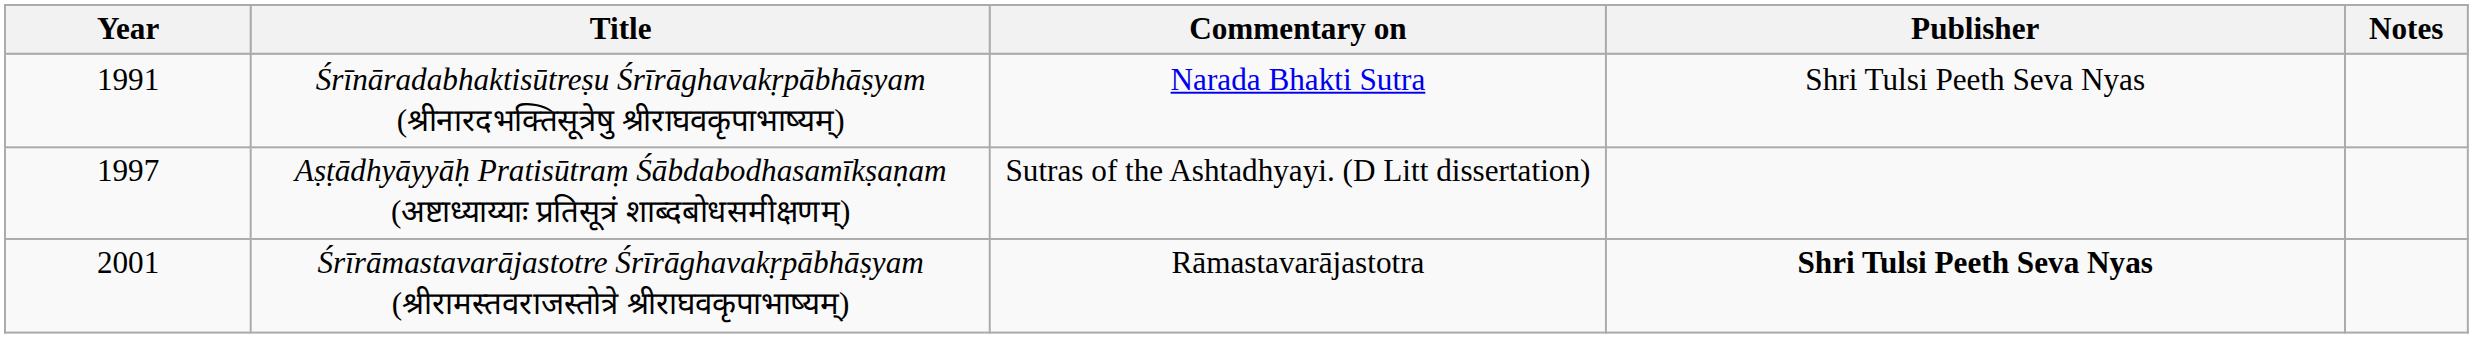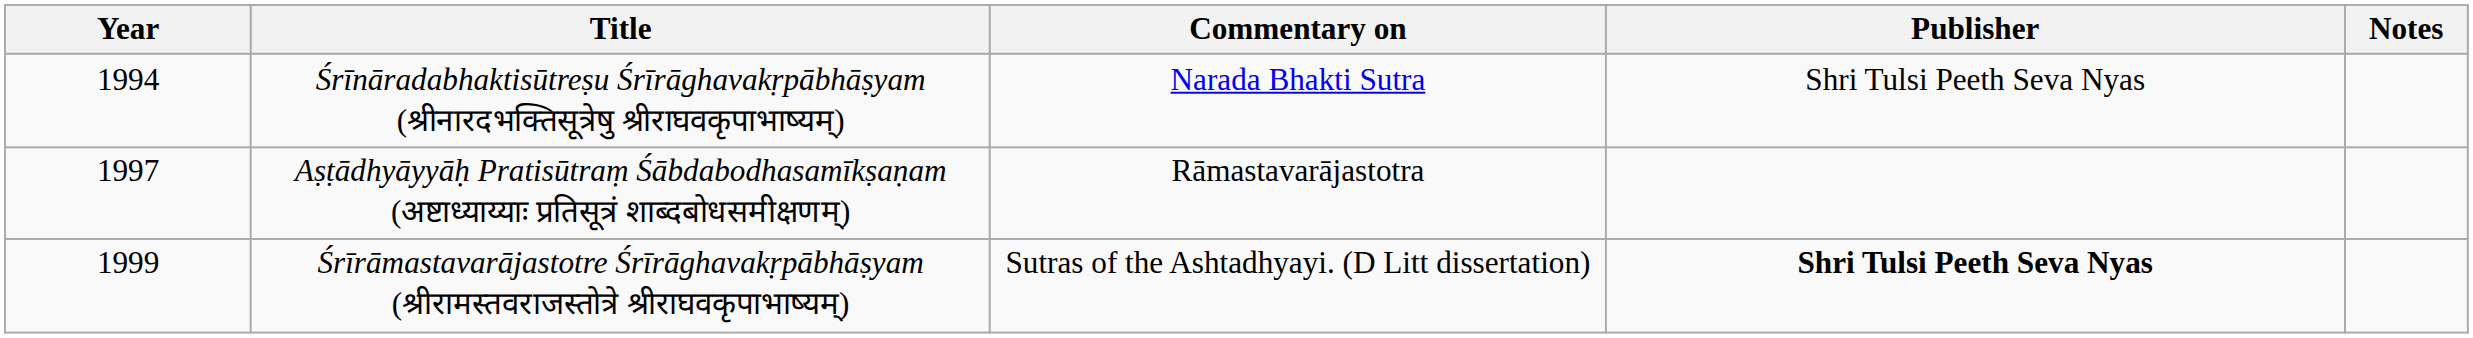(128, 78) 1991 -> (128, 78) 1994
(1298, 171) Sutras of the Ashtadhyayi. (D Litt dissertation) -> (1298, 171) Rāmastavarājastotra
(128, 263) 2001 -> (128, 263) 1999
(1298, 263) Rāmastavarājastotra -> (1298, 263) Sutras of the Ashtadhyayi. (D Litt dissertation)
